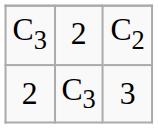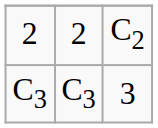(30, 34) C3 -> (30, 34) 2
(30, 92) 2 -> (30, 92) C3
